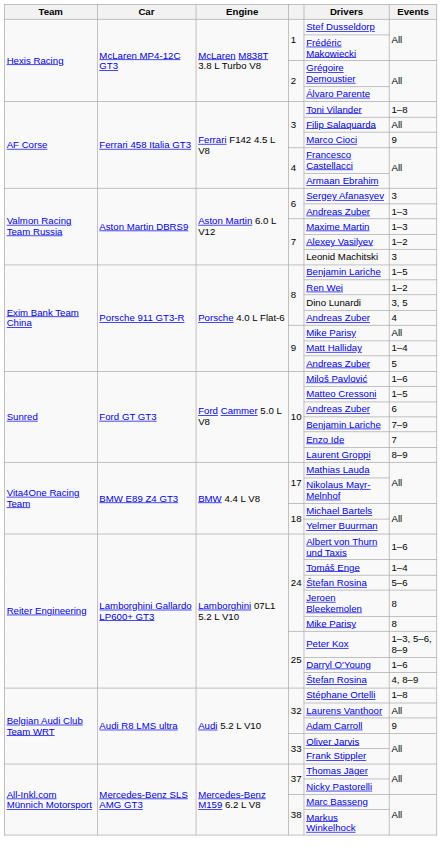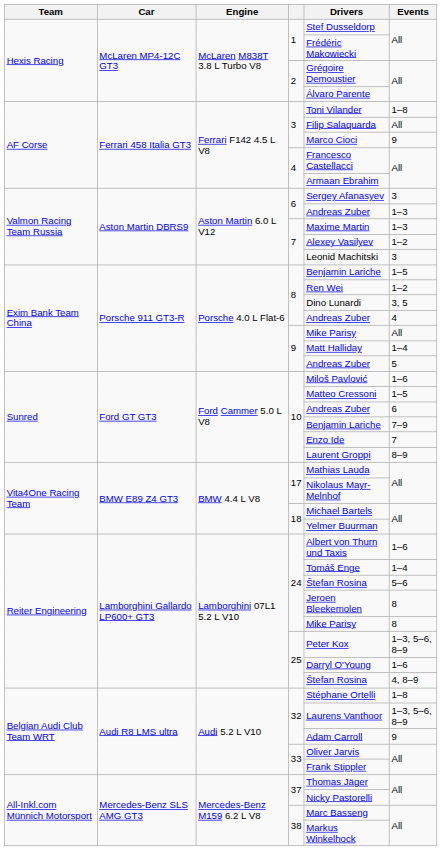(397, 710) All -> (412, 715) 1–3, 5–6, 8–9
